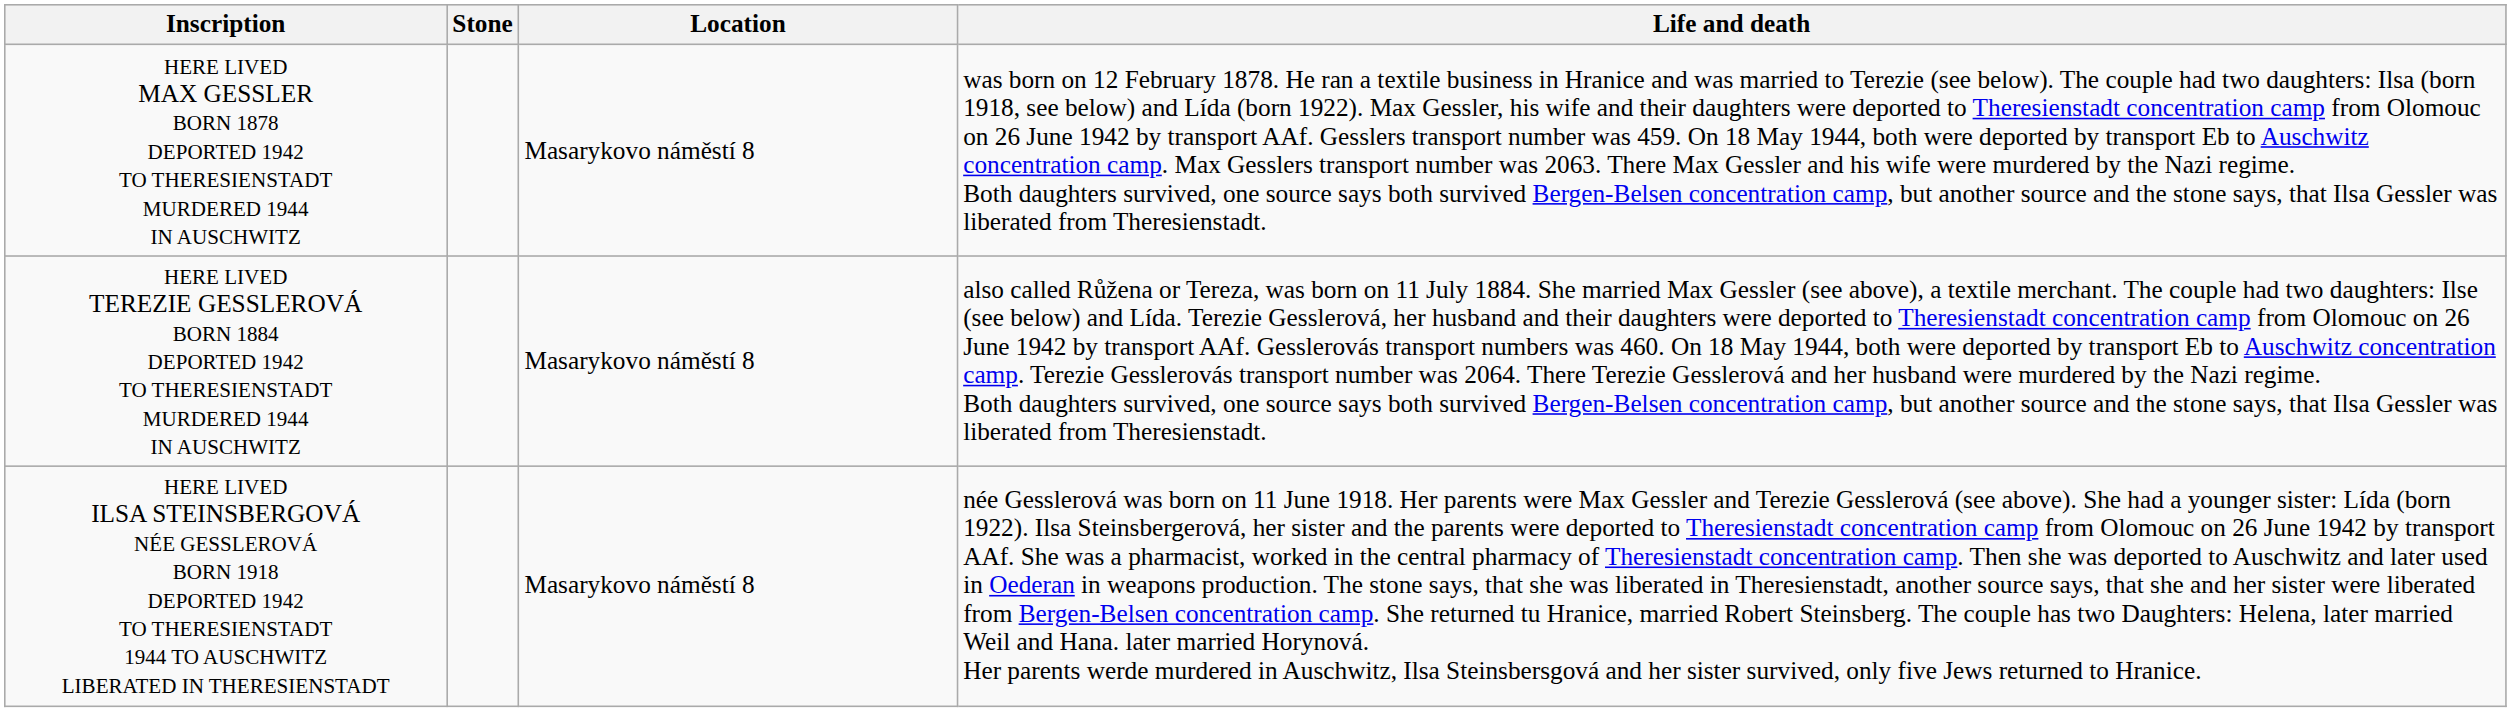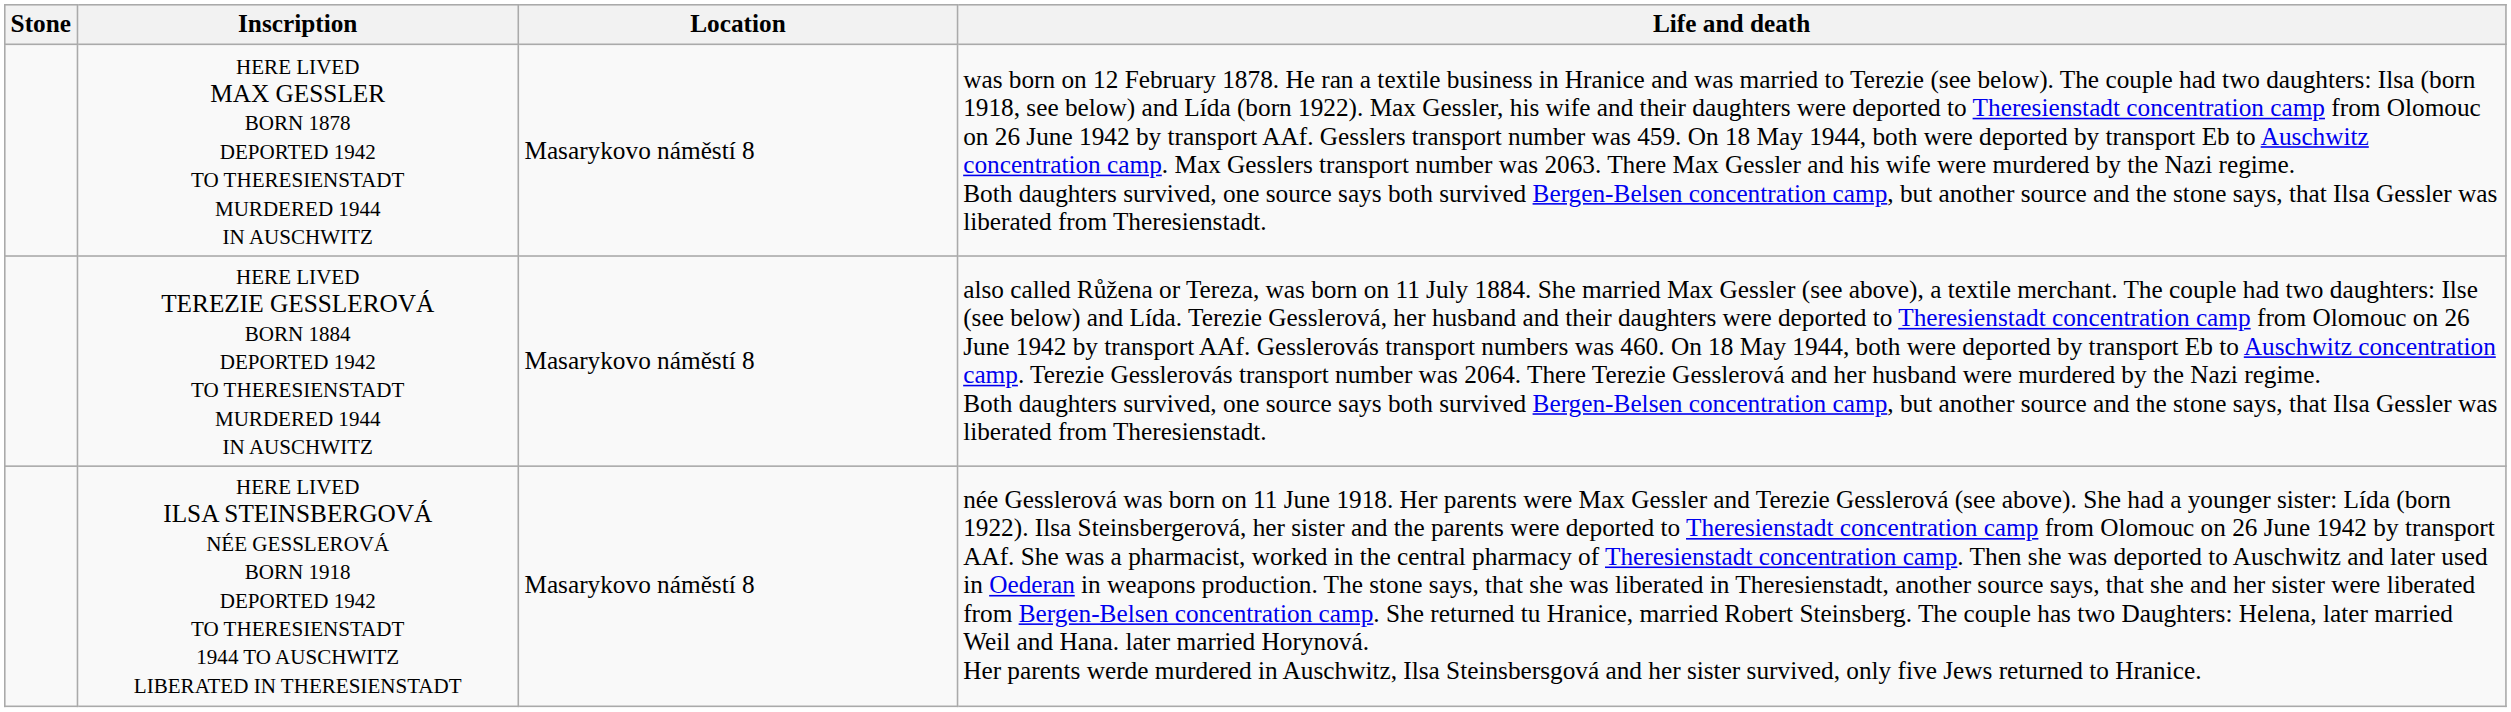columns swapped: (483, 24) <-> (226, 24)
